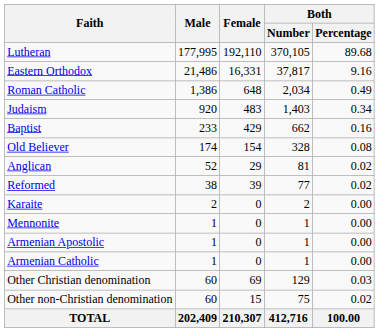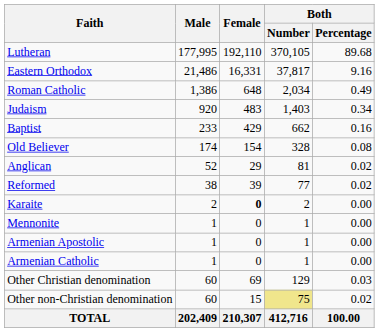(259, 204) normal -> (259, 204) bold
(304, 299) no background -> (304, 299) khaki background
